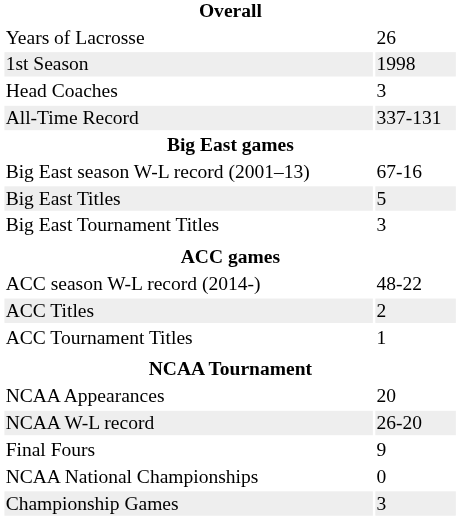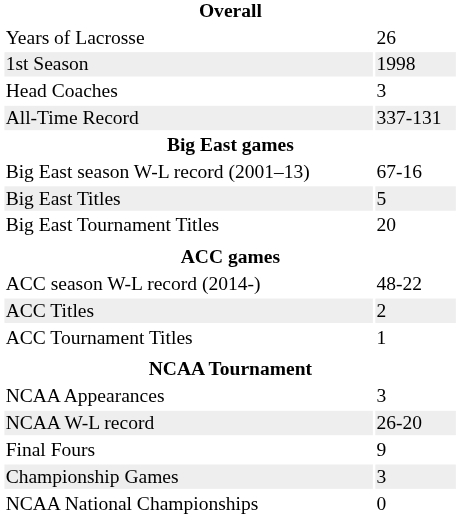(381, 225) 3 -> (386, 225) 20
(386, 396) 20 -> (381, 396) 3
rows swapped: (92, 503) <-> (132, 476)
